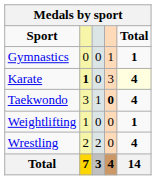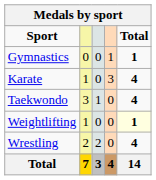(86, 79) bold -> (86, 79) normal
(134, 79) lightyellow background -> (134, 79) no background
(111, 100) bold -> (111, 100) normal
(134, 121) no background -> (134, 121) lightyellow background
